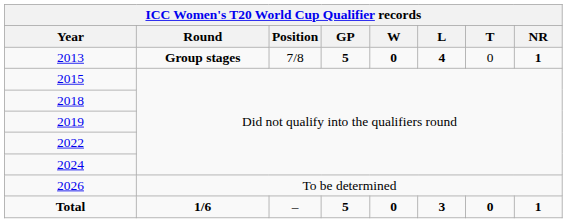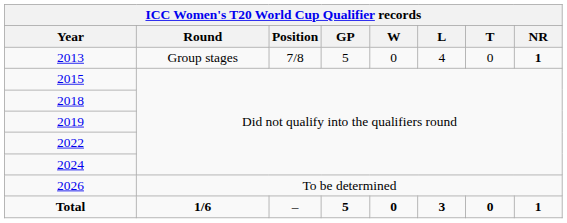(203, 57) bold -> (203, 57) normal
(345, 57) bold -> (345, 57) normal
(394, 57) bold -> (394, 57) normal
(442, 57) bold -> (442, 57) normal
